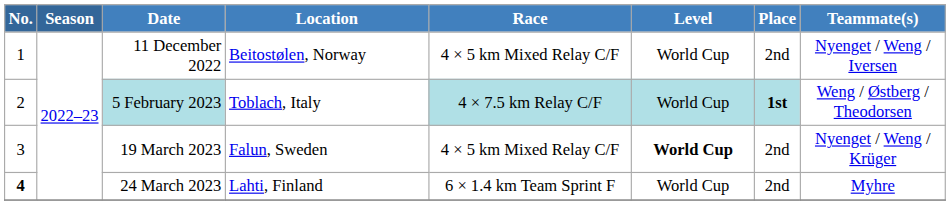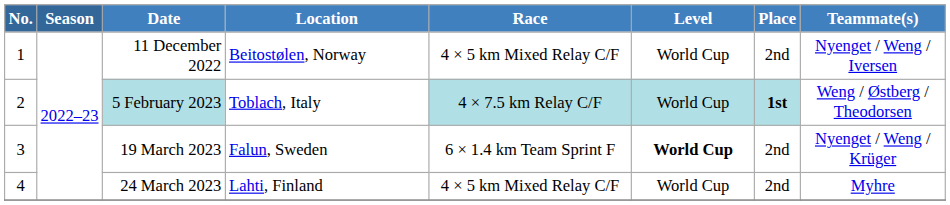(530, 149) 4 × 5 km Mixed Relay C/F -> (530, 149) 6 × 1.4 km Team Sprint F
(21, 186) bold -> (21, 186) normal
(530, 186) 6 × 1.4 km Team Sprint F -> (530, 186) 4 × 5 km Mixed Relay C/F
